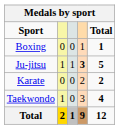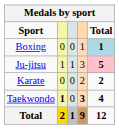(101, 47) no background -> (101, 47) lightblue background
(82, 64) bold -> (82, 64) normal
(101, 64) no background -> (101, 64) pink background
(62, 98) normal -> (62, 98) bold
(82, 98) normal -> (82, 98) bold
